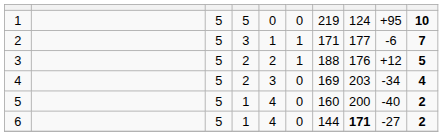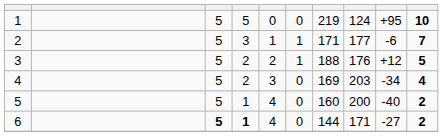(219, 122) normal -> (219, 122) bold
(246, 122) normal -> (246, 122) bold
(360, 122) bold -> (360, 122) normal
